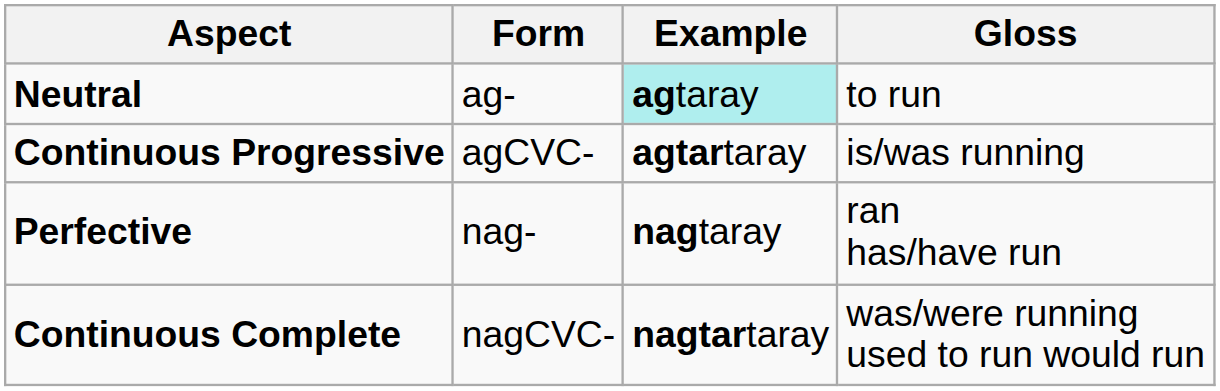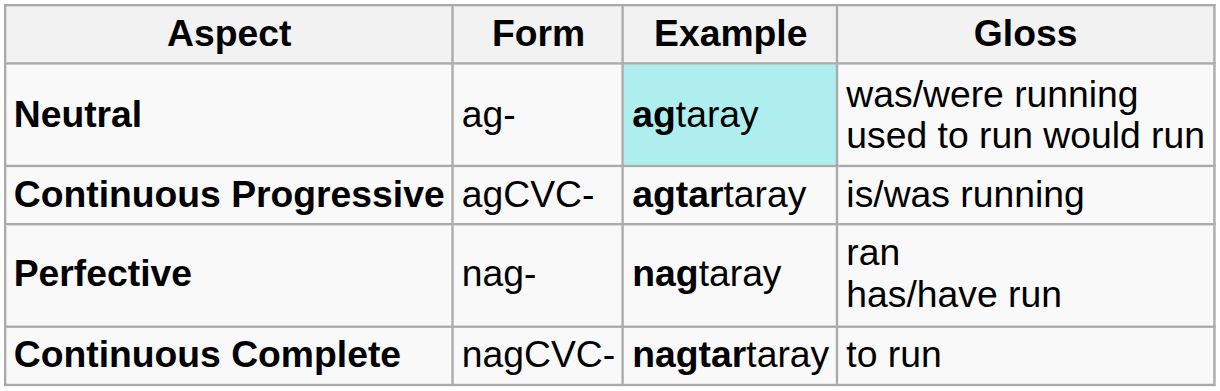(894, 93) to run -> (1026, 114) was/were running used to run would run
(1026, 333) was/were running used to run would run -> (894, 354) to run
